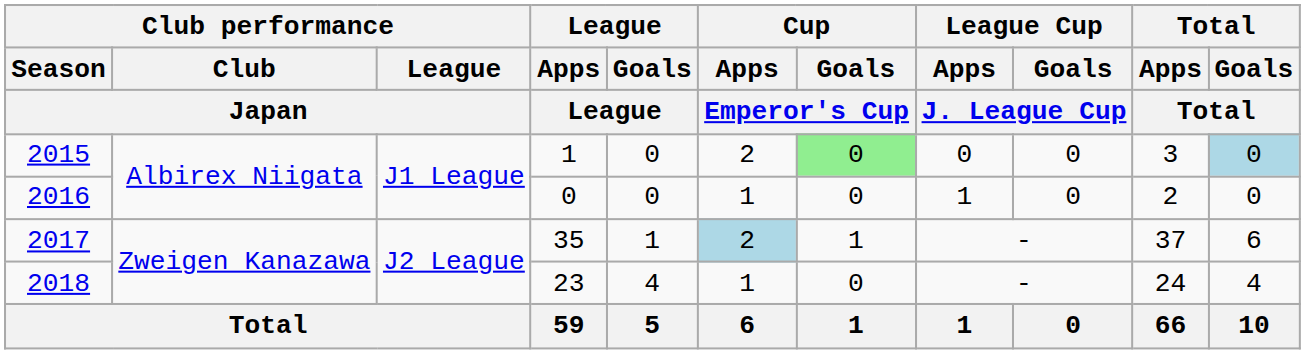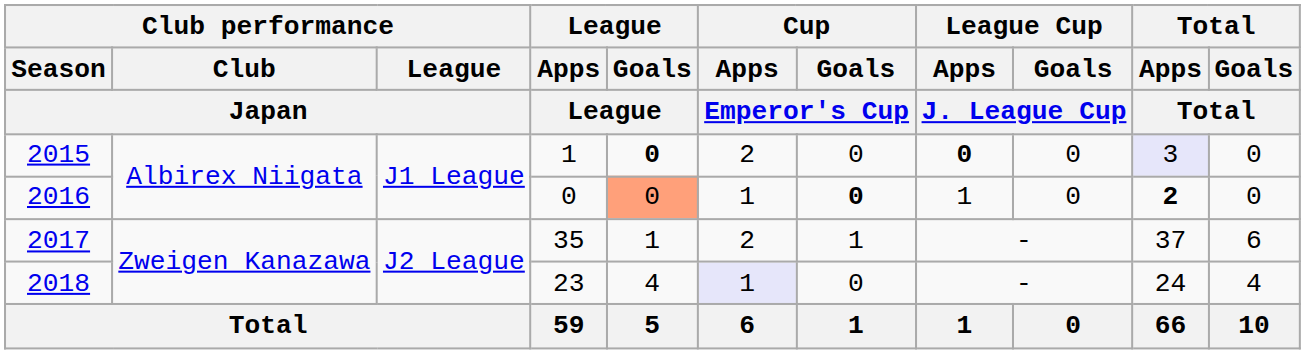(652, 155) normal -> (652, 155) bold
(856, 155) lightgreen background -> (856, 155) no background
(965, 155) normal -> (965, 155) bold
(1170, 155) no background -> (1170, 155) lavender background
(1254, 155) lightblue background -> (1254, 155) no background
(652, 198) no background -> (652, 198) lightsalmon background
(856, 198) normal -> (856, 198) bold
(1170, 198) normal -> (1170, 198) bold
(747, 240) lightblue background -> (747, 240) no background
(747, 283) no background -> (747, 283) lavender background
